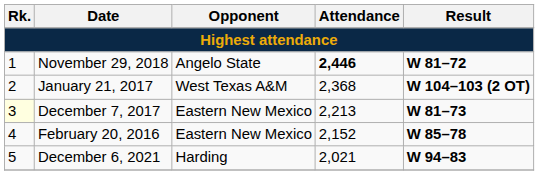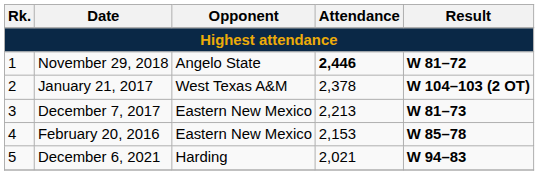(337, 87) 2,368 -> (337, 87) 2,378
(12, 110) lightyellow background -> (12, 110) no background
(337, 134) 2,152 -> (337, 134) 2,153
